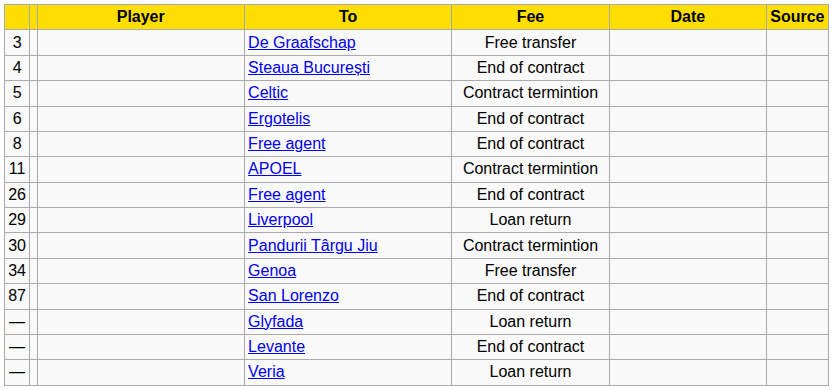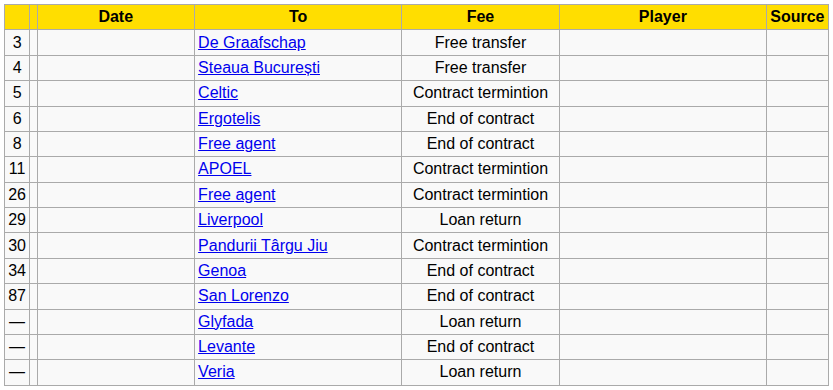columns swapped: (141, 17) <-> (688, 17)
(530, 67) End of contract -> (480, 67) Free transfer
(530, 194) End of contract -> (480, 194) Contract termintion
(530, 270) Free transfer -> (480, 270) End of contract
